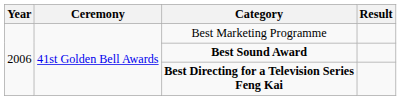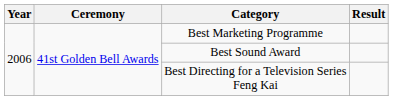(259, 52) bold -> (255, 52) normal
(259, 78) bold -> (255, 78) normal
